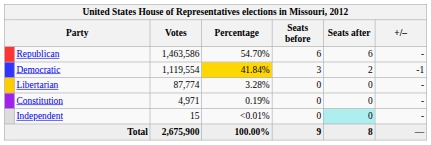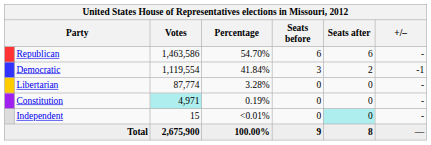(255, 70) gold background -> (255, 70) no background
(189, 101) no background -> (189, 101) paleturquoise background
